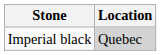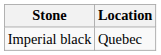(120, 38) lightgrey background -> (120, 38) no background
